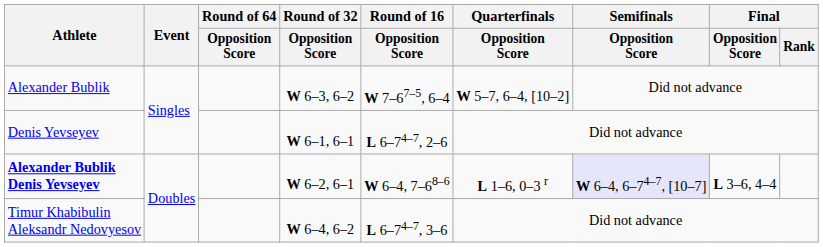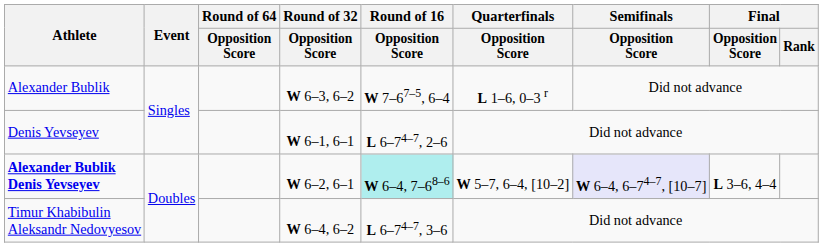(513, 96) W 5–7, 6–4, [10–2] -> (513, 96) L 1–6, 0–3 r
(407, 185) no background -> (407, 185) paleturquoise background
(513, 185) L 1–6, 0–3 r -> (513, 185) W 5–7, 6–4, [10–2]
